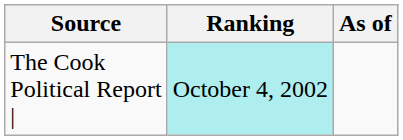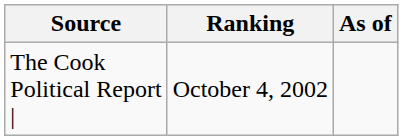(250, 88) paleturquoise background -> (250, 88) no background
